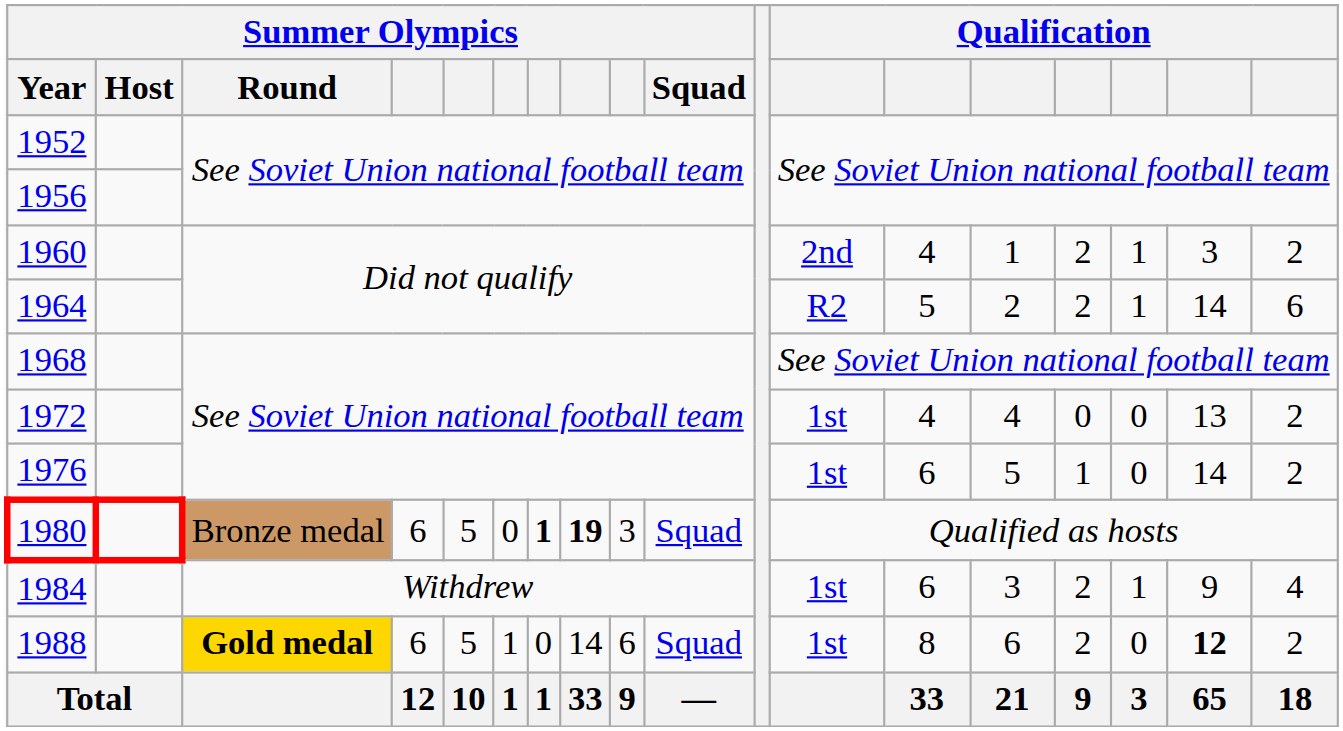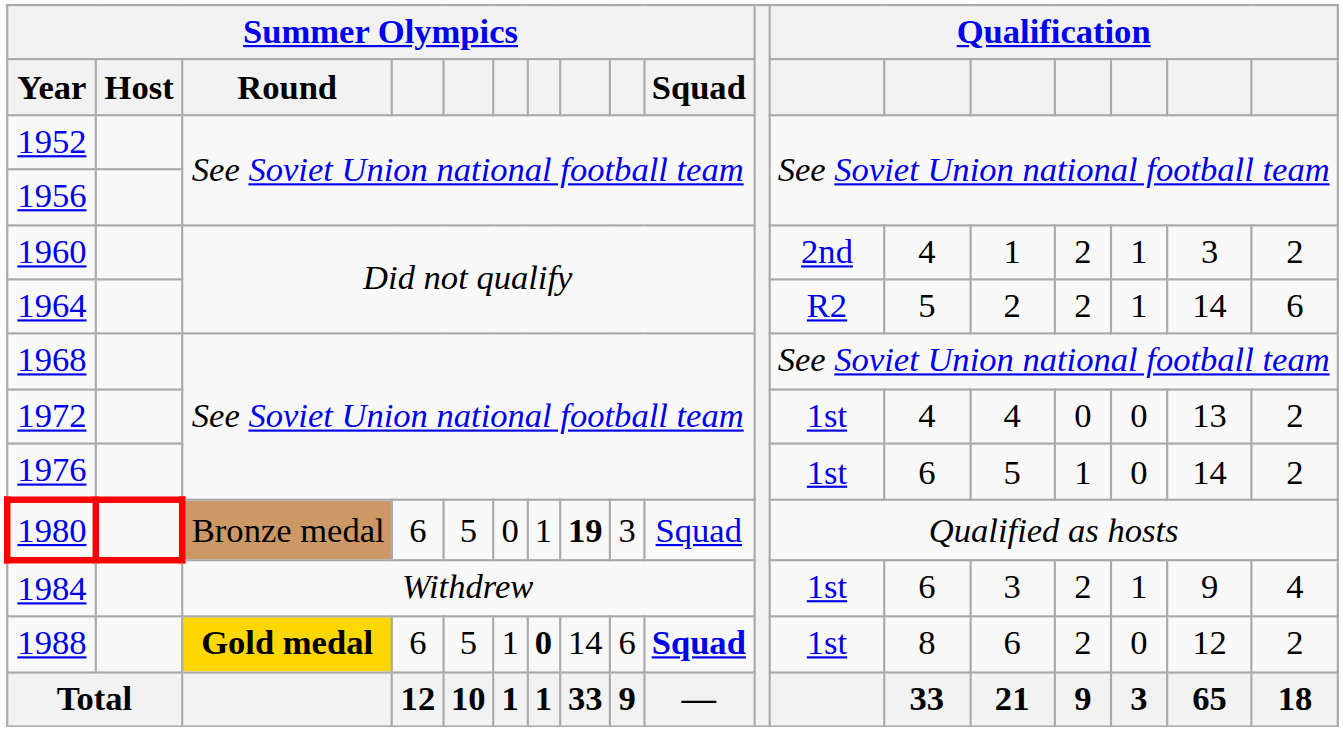(543, 529) bold -> (543, 529) normal
(543, 643) normal -> (543, 643) bold
(699, 643) normal -> (699, 643) bold
(1210, 643) bold -> (1210, 643) normal
